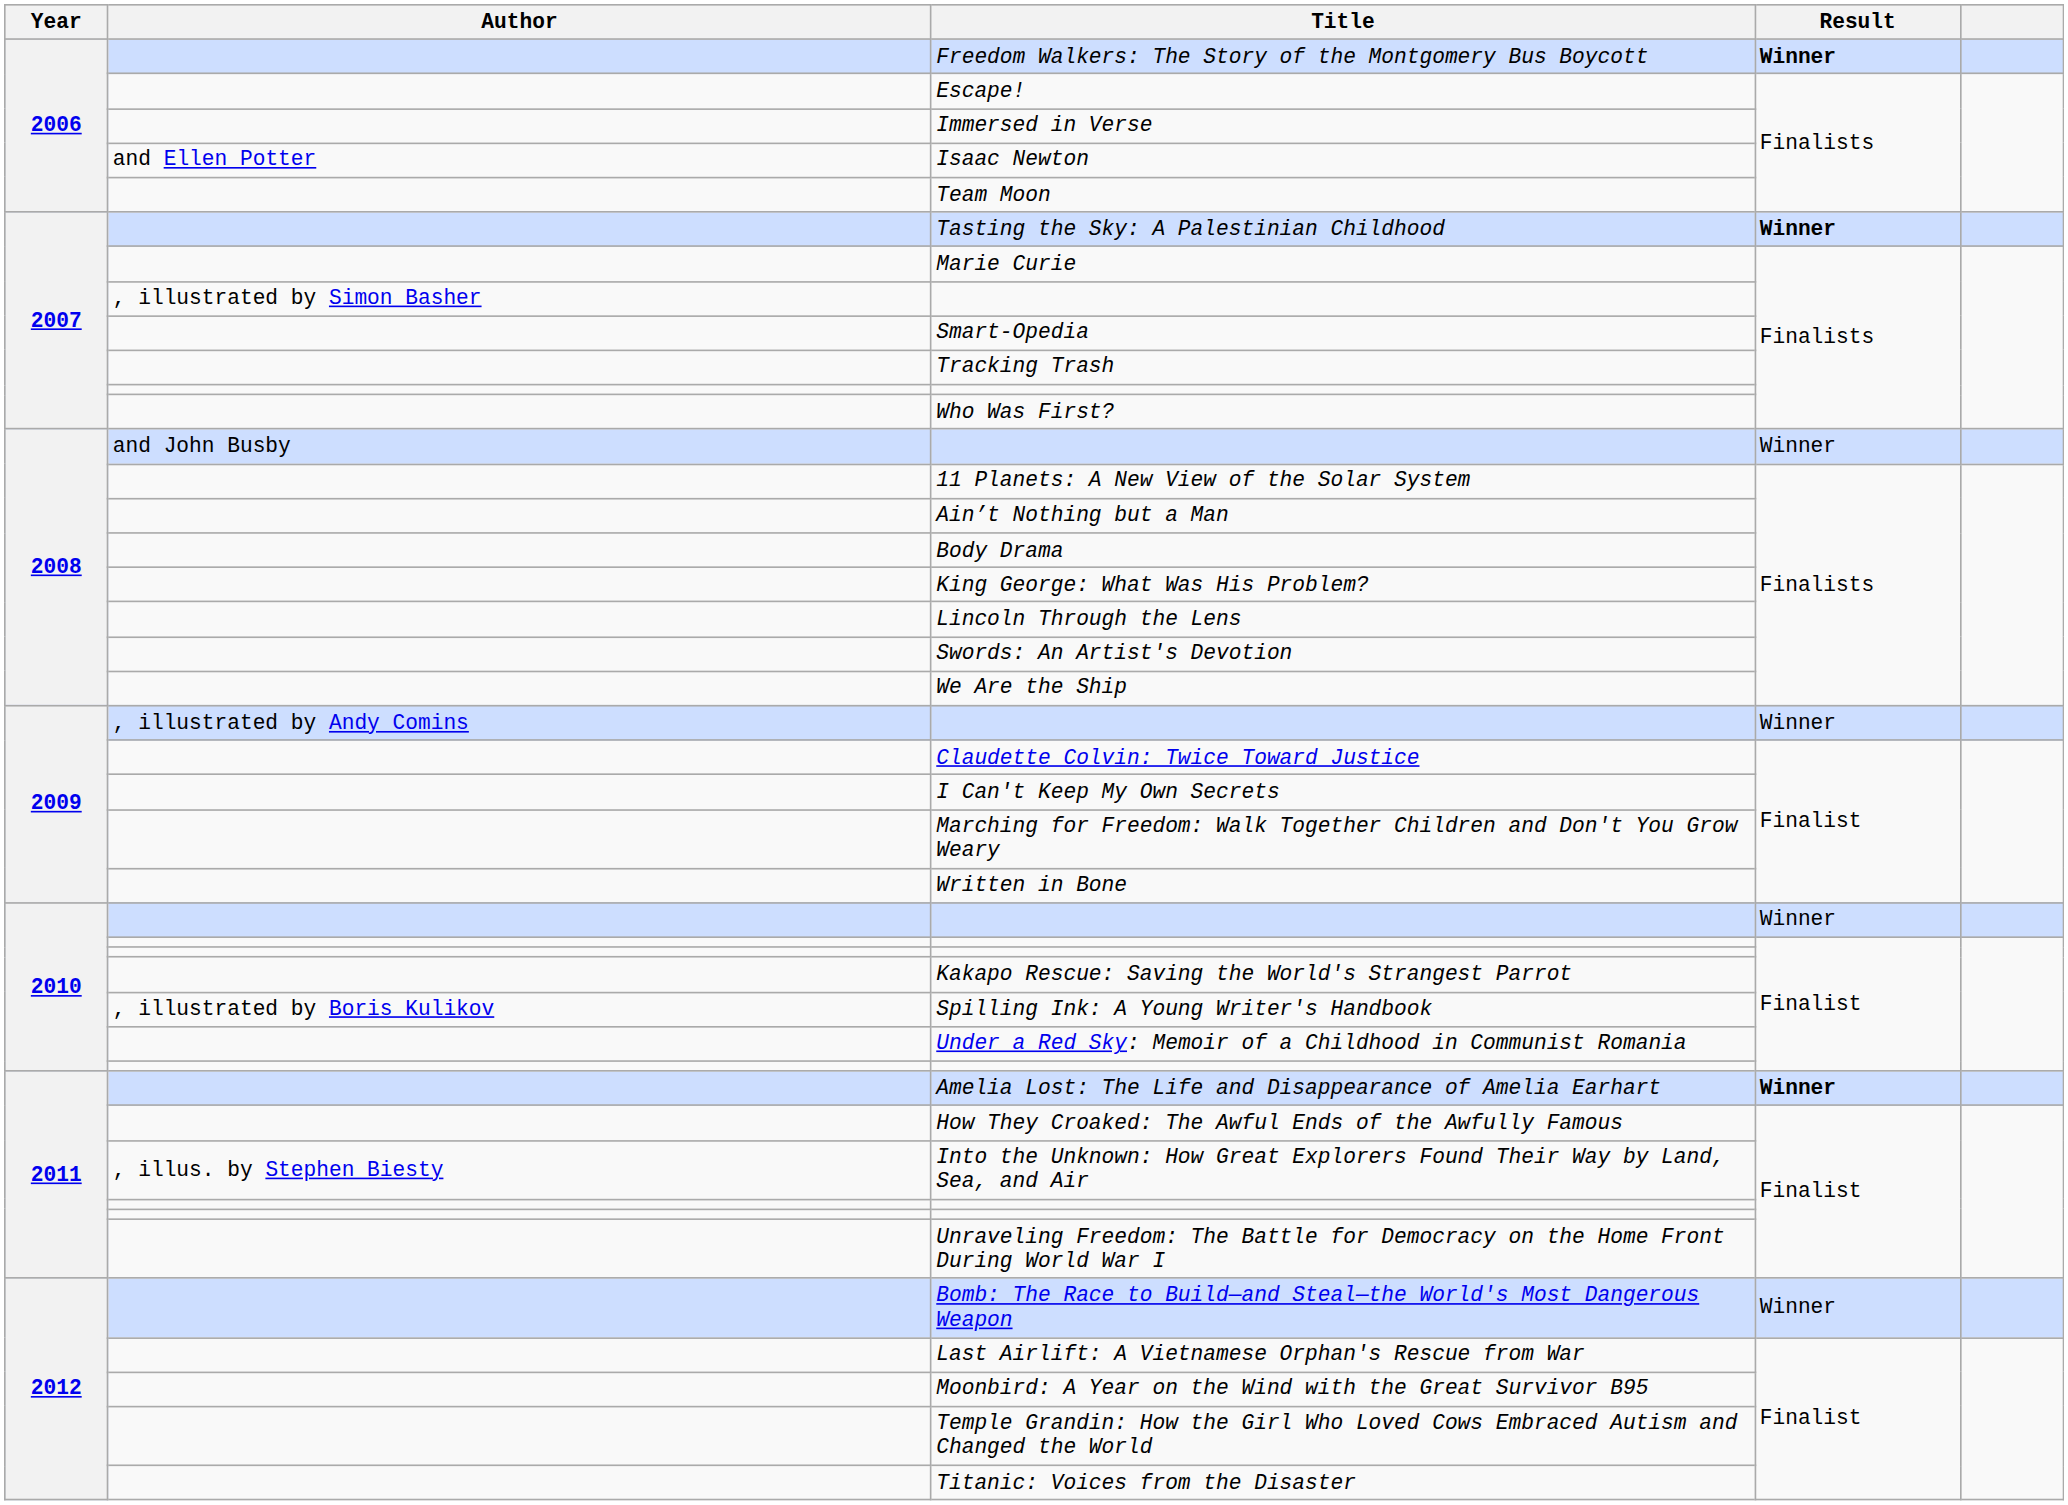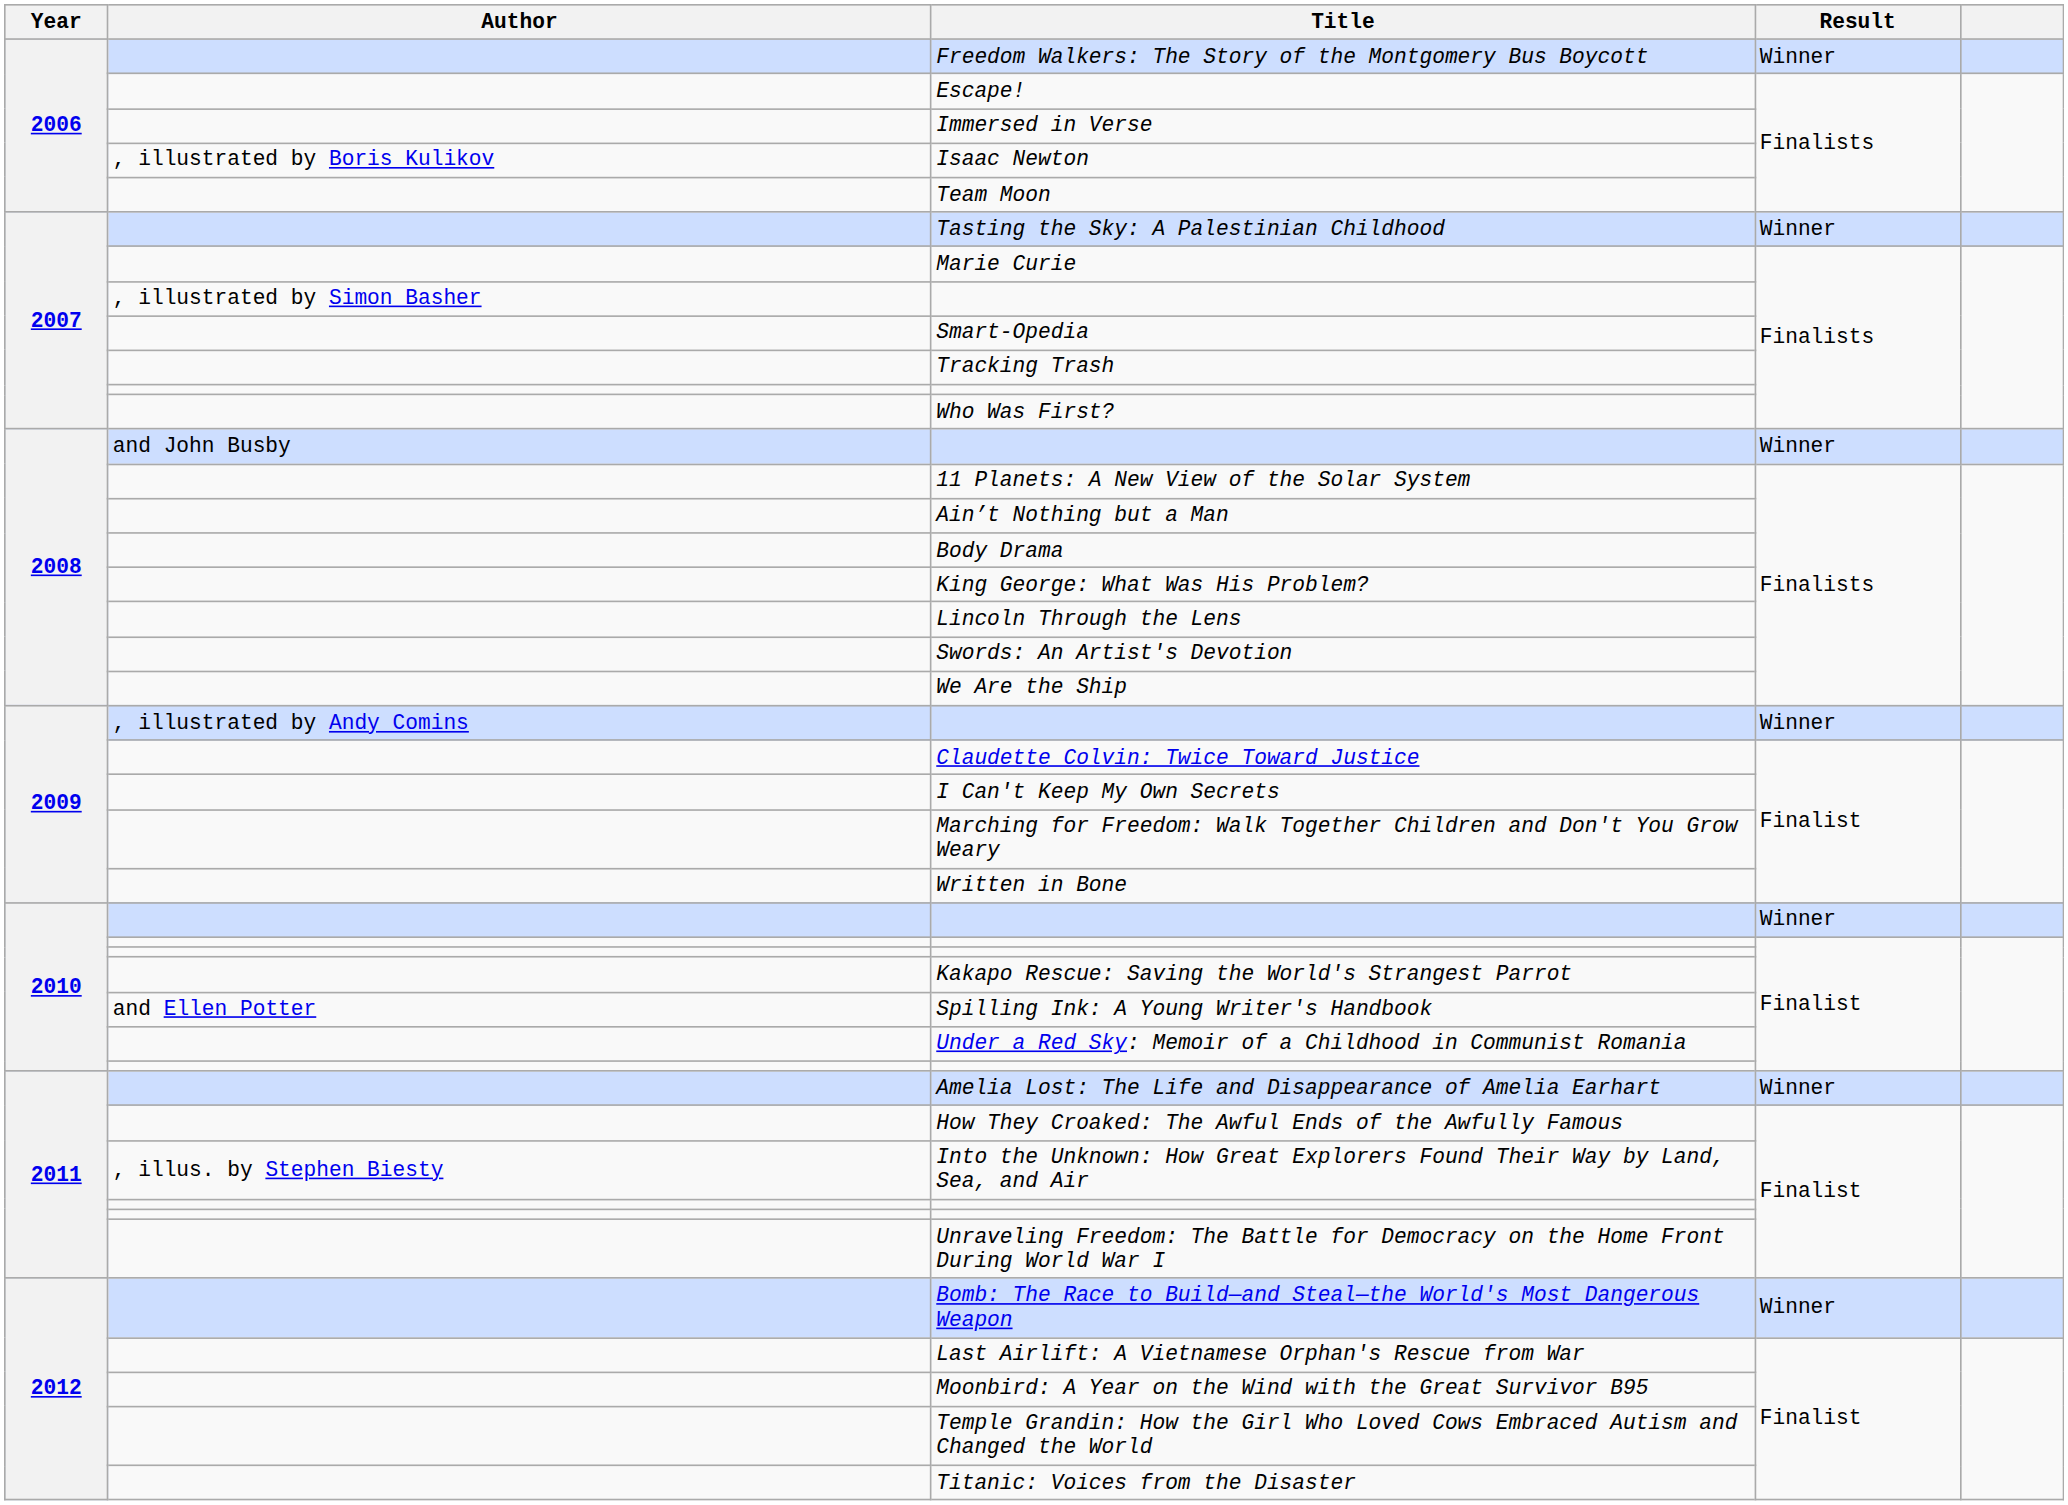(1798, 57) bold -> (1798, 57) normal
(215, 160) and Ellen Potter -> (304, 160) , illustrated by Boris Kulikov
(1798, 229) bold -> (1798, 229) normal
(304, 1009) , illustrated by Boris Kulikov -> (215, 1009) and Ellen Potter
(1798, 1088) bold -> (1798, 1088) normal
